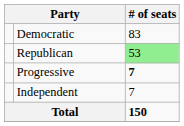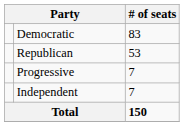(135, 53) lightgreen background -> (135, 53) no background
(131, 72) bold -> (131, 72) normal
